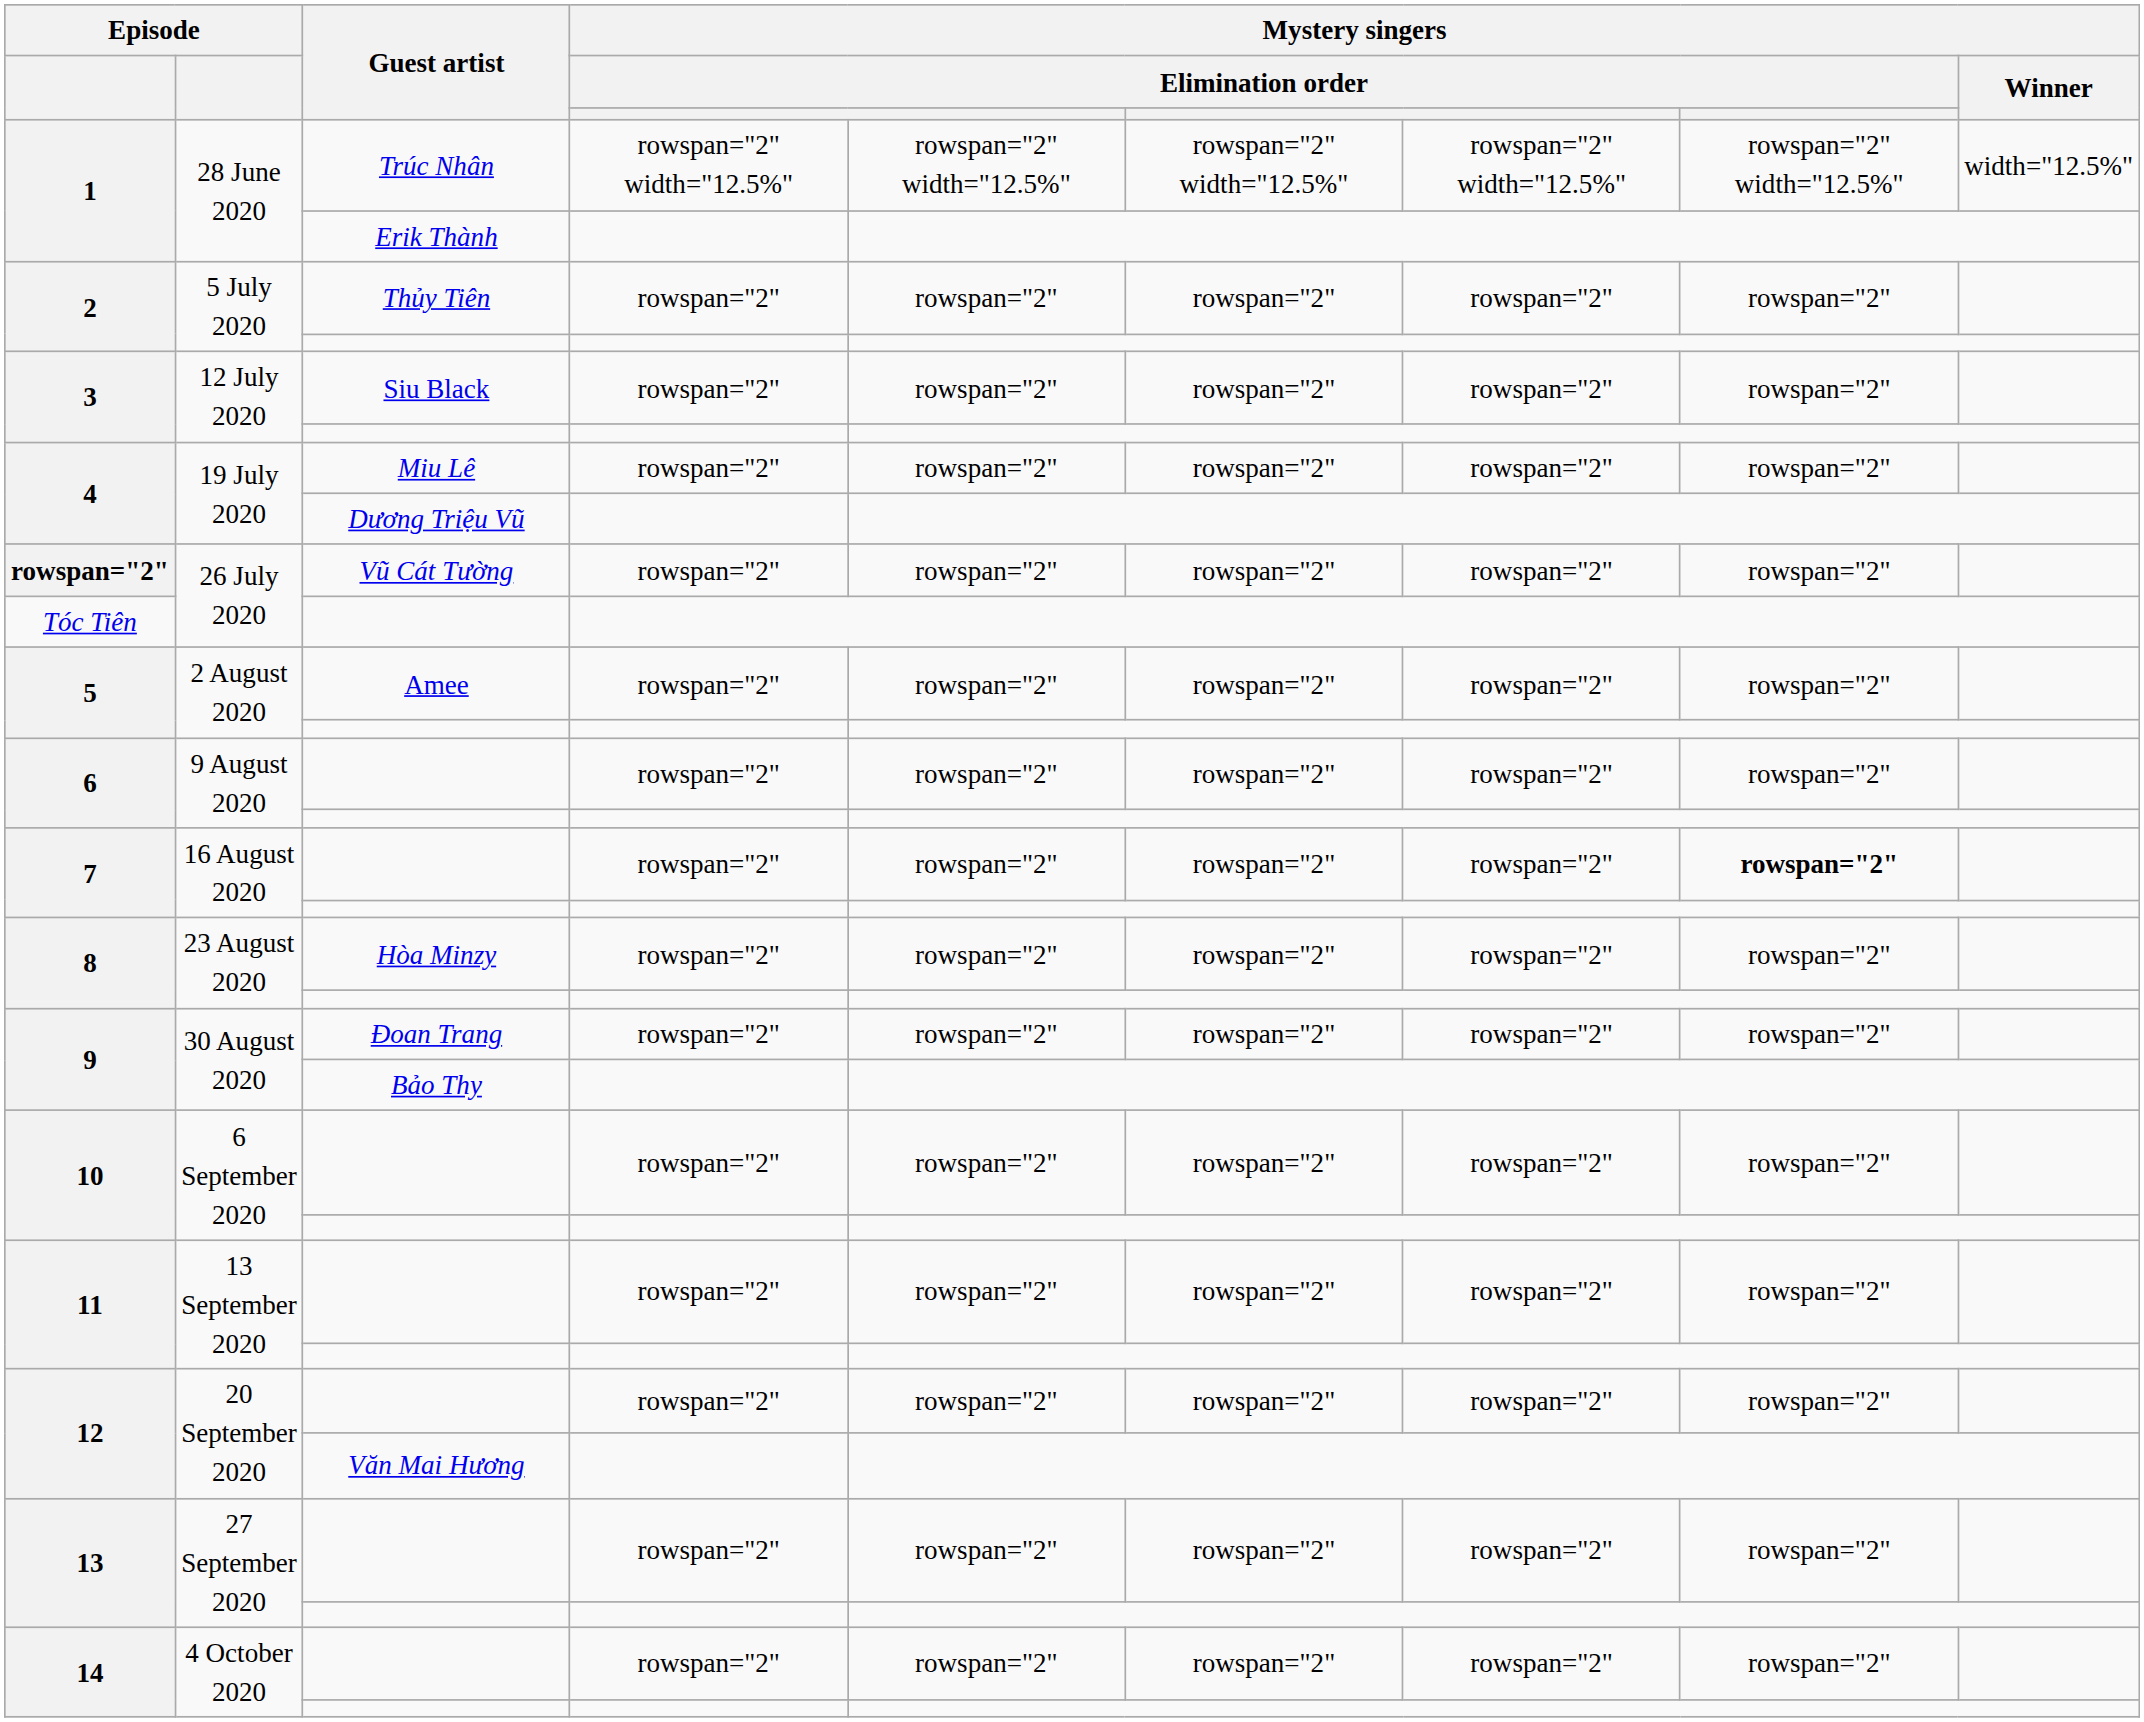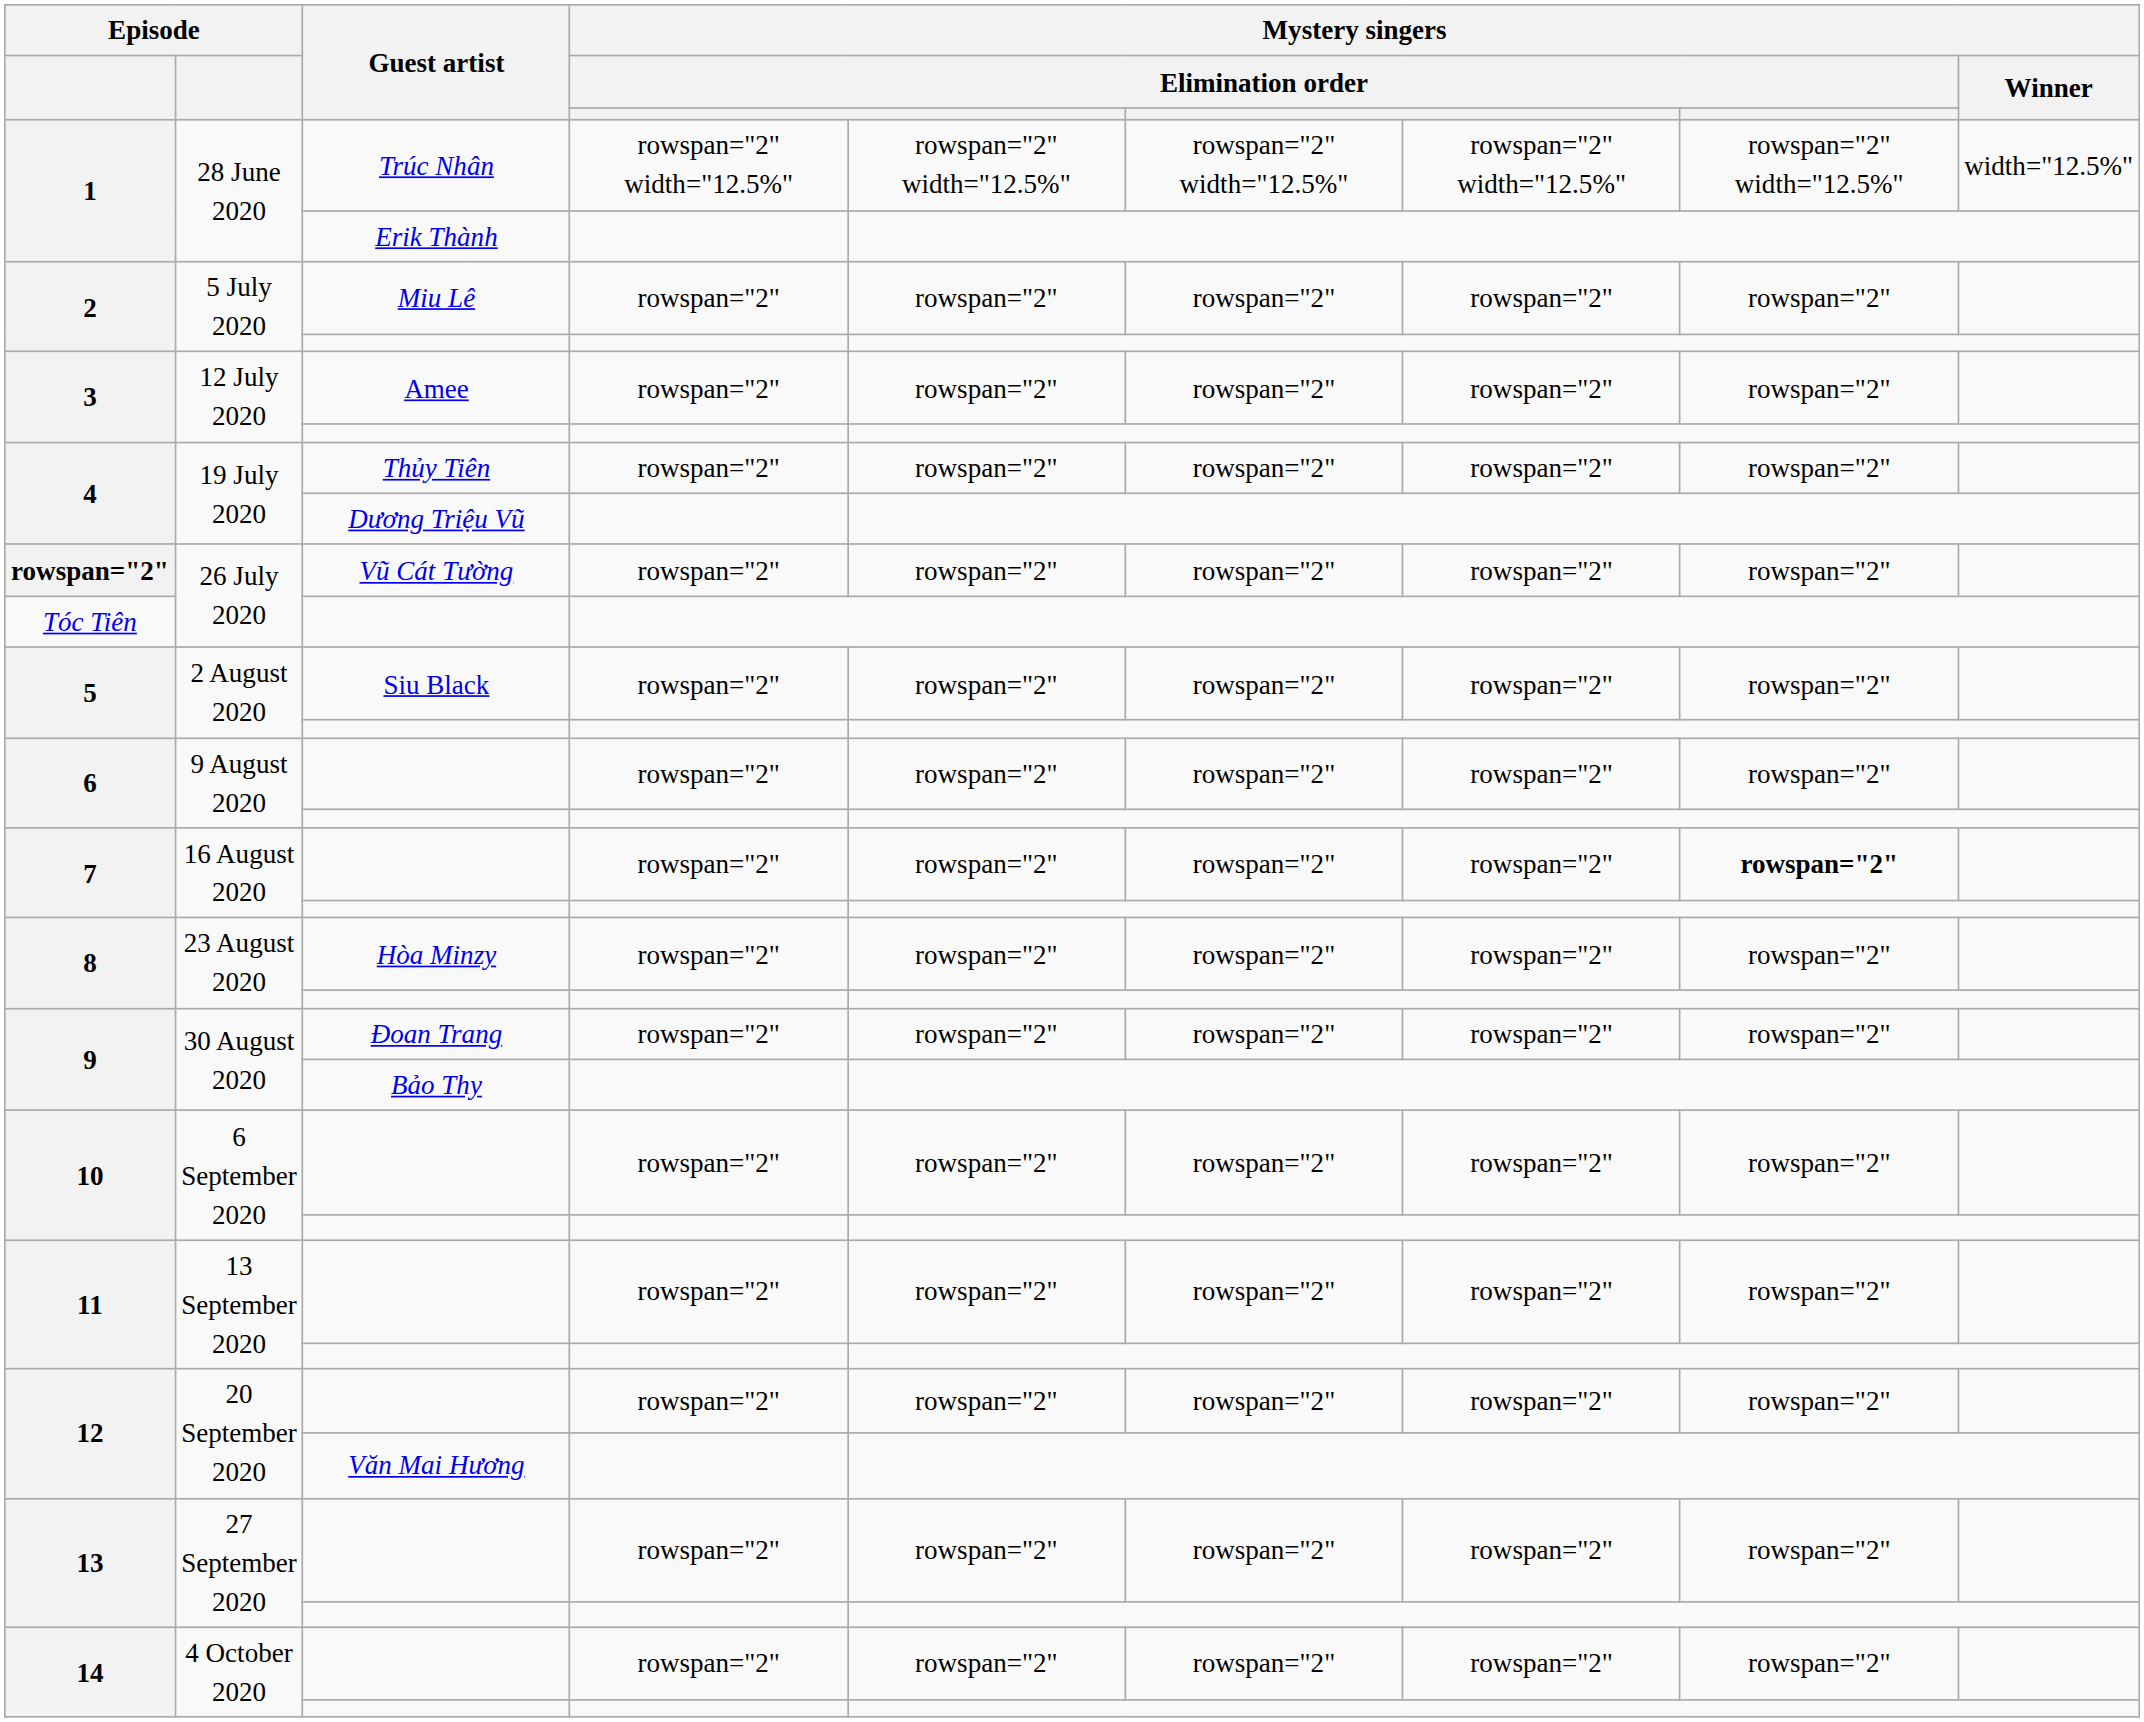(436, 298) Thủy Tiên -> (436, 298) Miu Lê
(436, 388) Siu Black -> (436, 388) Amee
(436, 468) Miu Lê -> (436, 468) Thủy Tiên
(436, 684) Amee -> (436, 684) Siu Black
